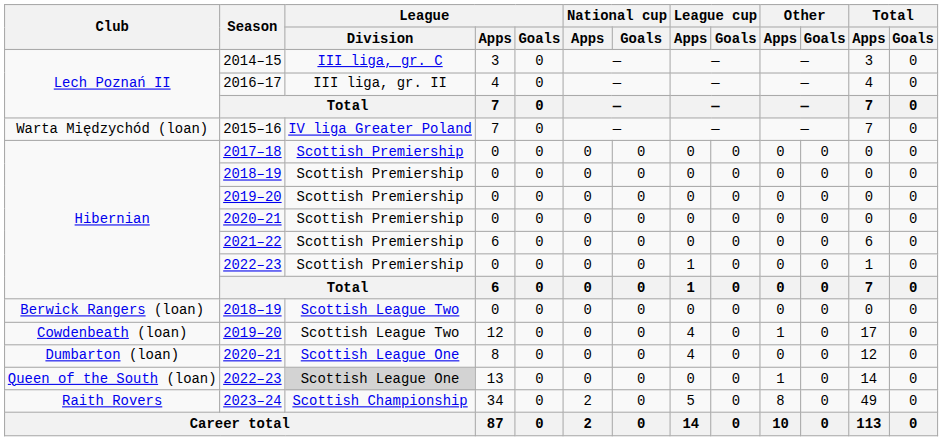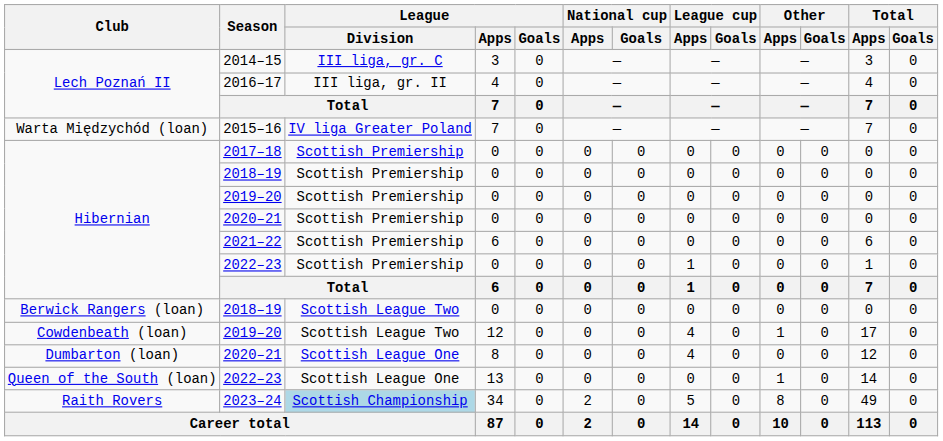(380, 379) lightgrey background -> (380, 379) no background
(380, 401) no background -> (380, 401) lightblue background
